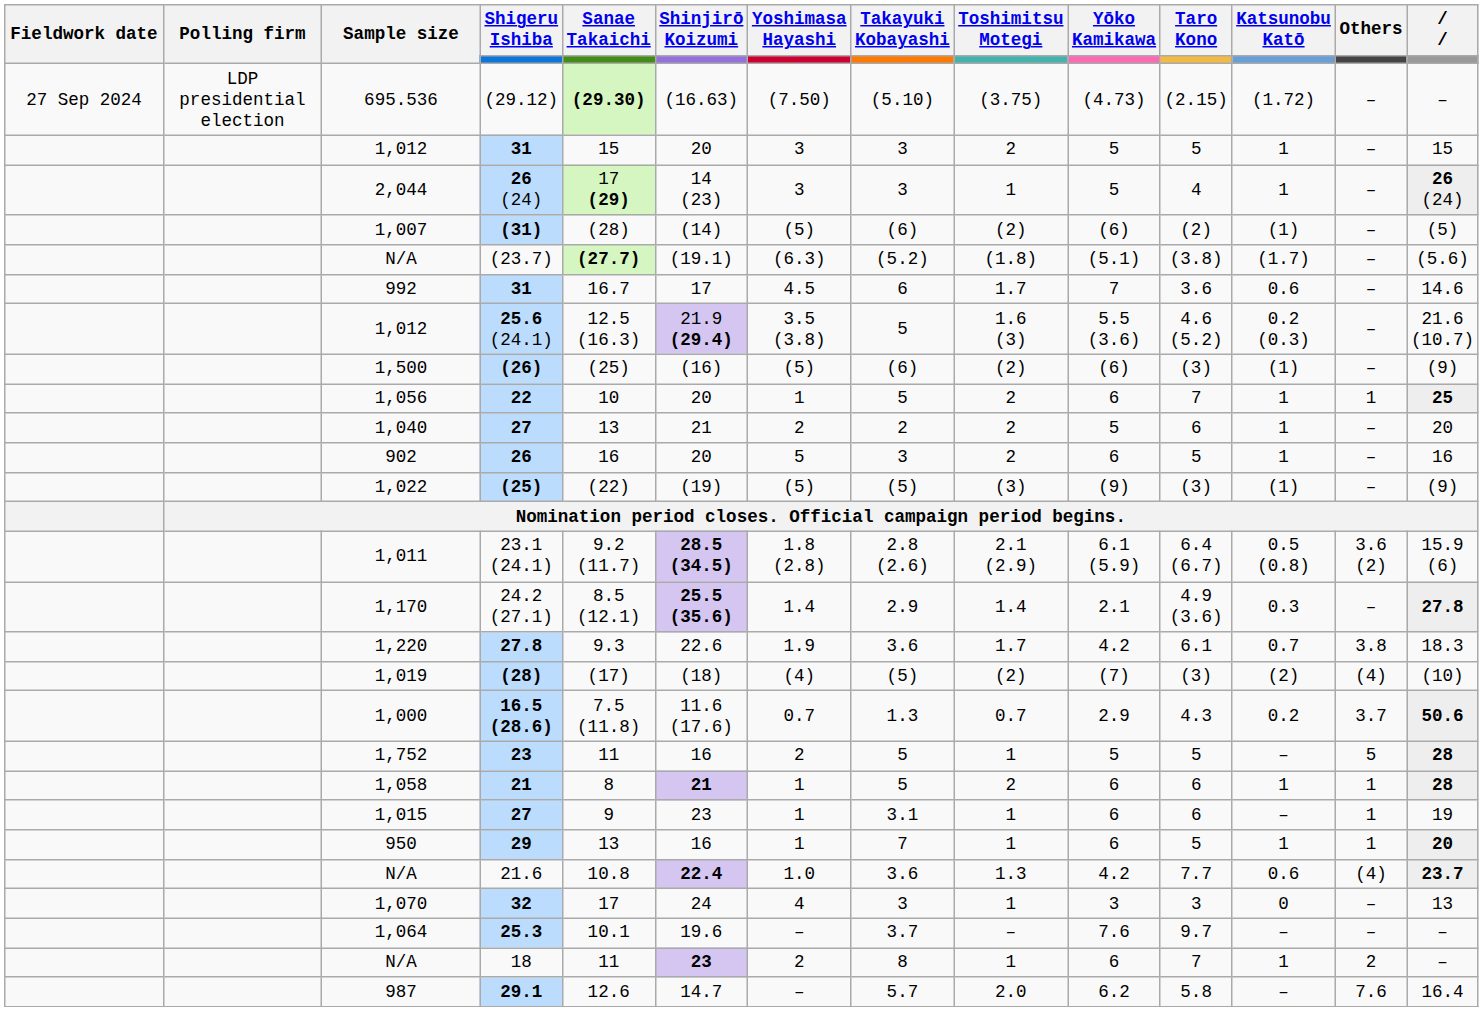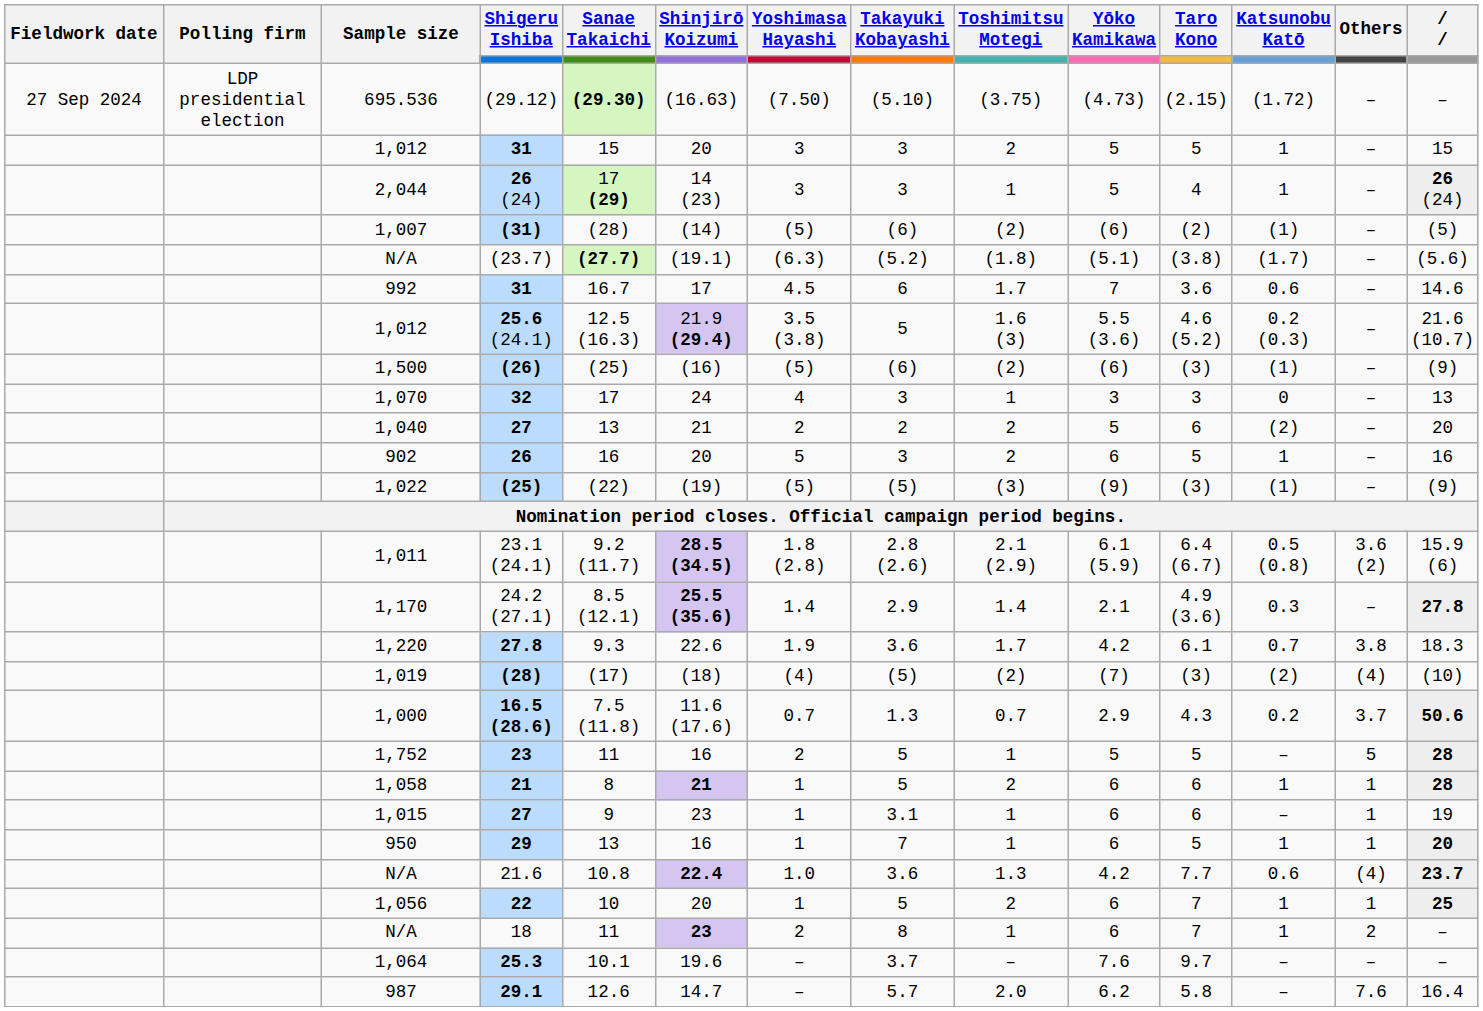rows swapped: (401, 903) <-> (401, 398)
(1284, 428) 1 -> (1284, 428) (2)
rows swapped: (401, 962) <-> (401, 933)
